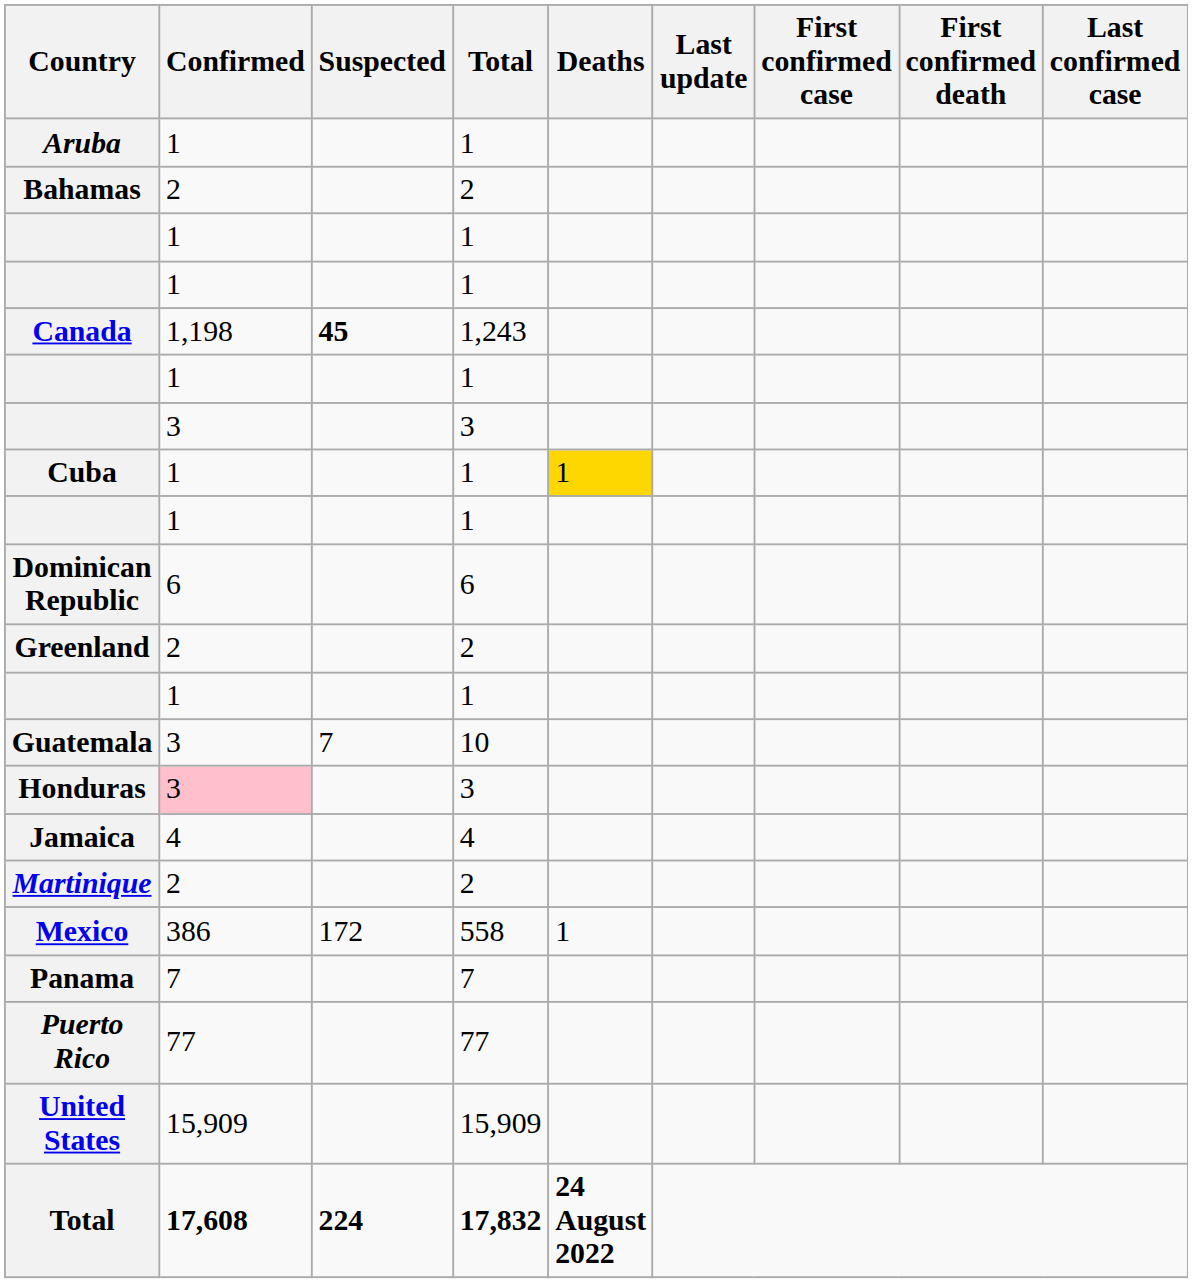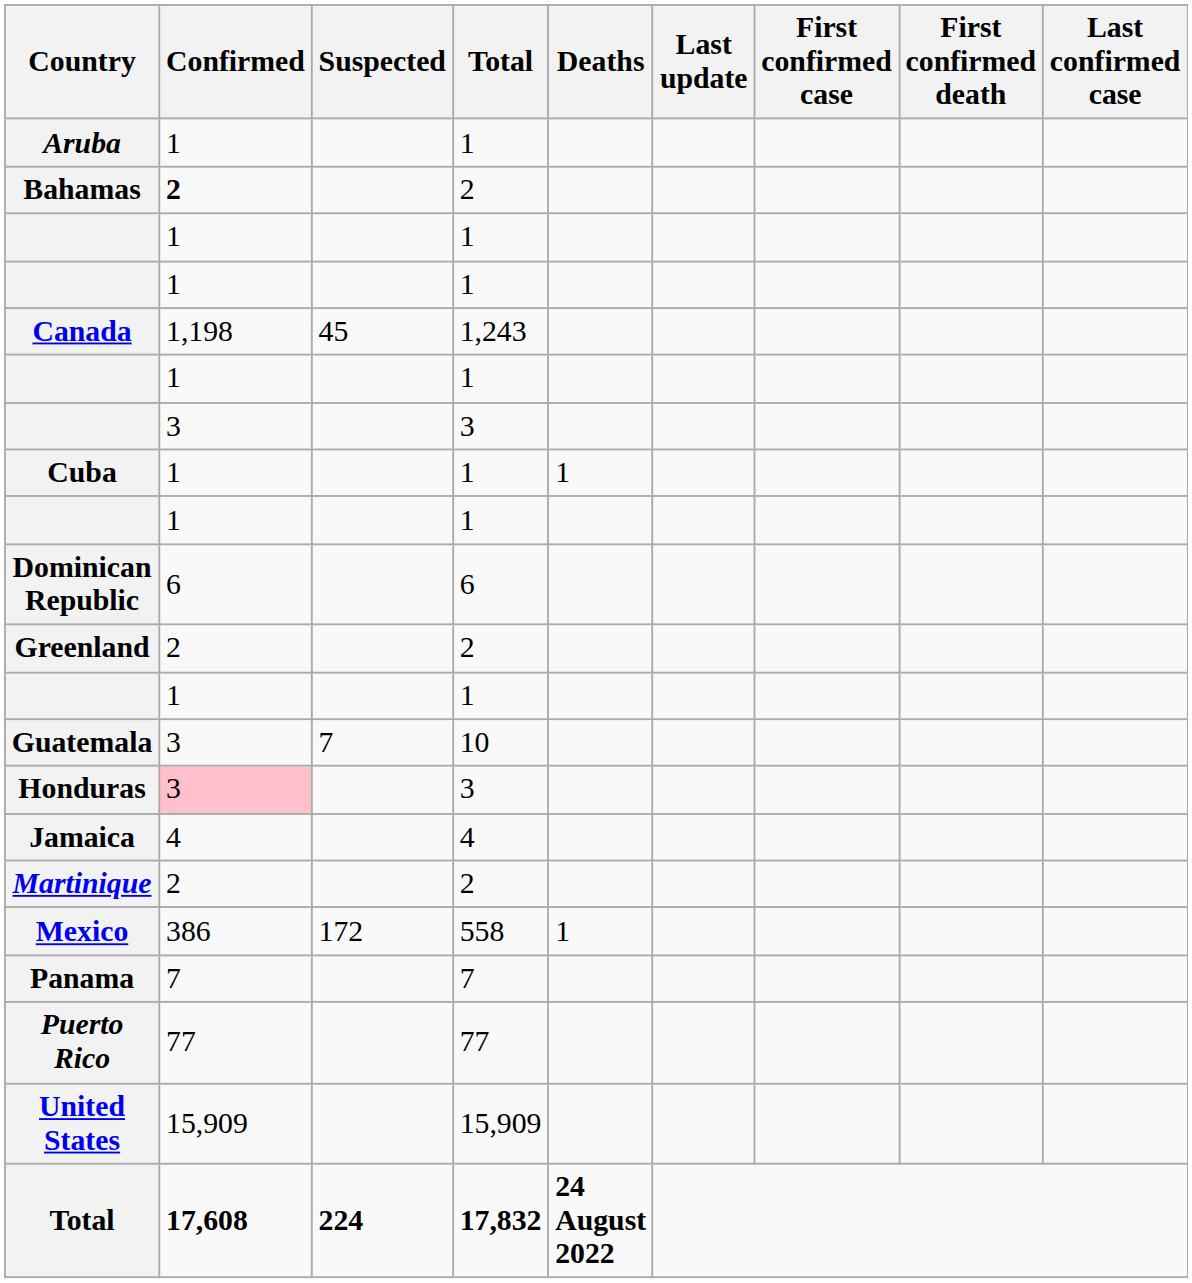(173, 189) normal -> (173, 189) bold
(333, 331) bold -> (333, 331) normal
(563, 472) gold background -> (563, 472) no background
